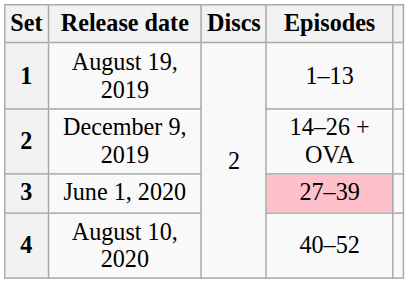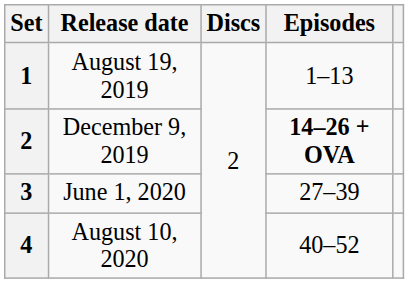(330, 141) normal -> (329, 141) bold
(330, 192) pink background -> (329, 192) no background
